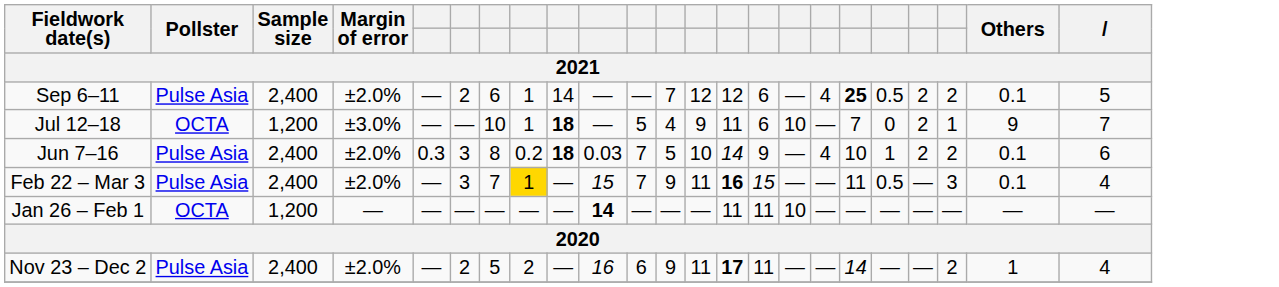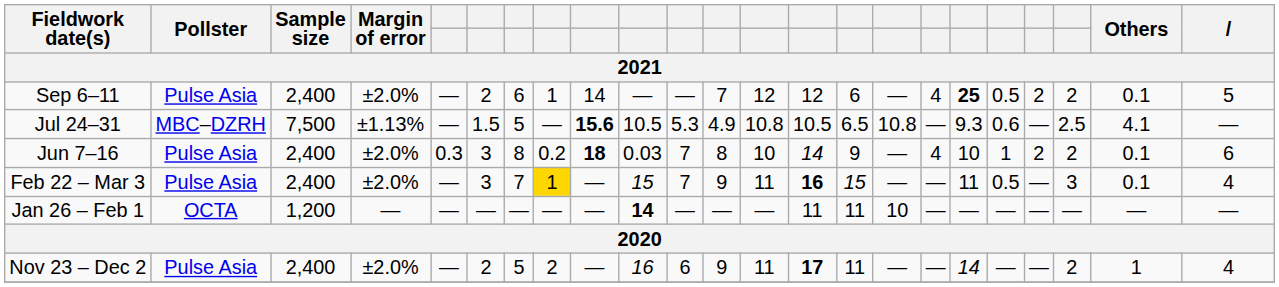+ row: (78, 125)
- row: (78, 125)
(671, 153) 5 -> (722, 153) 8
